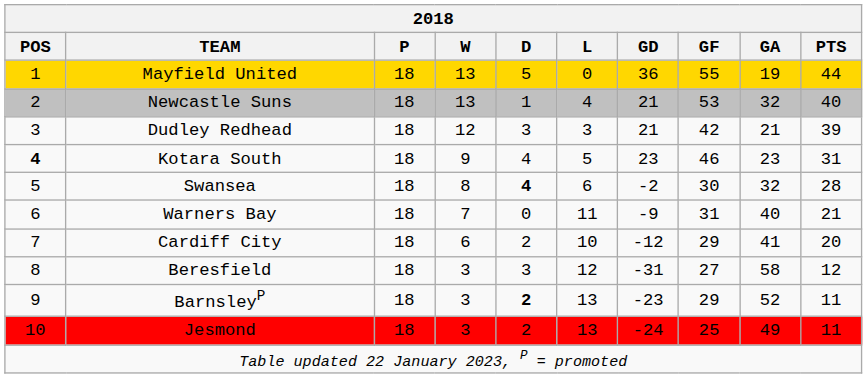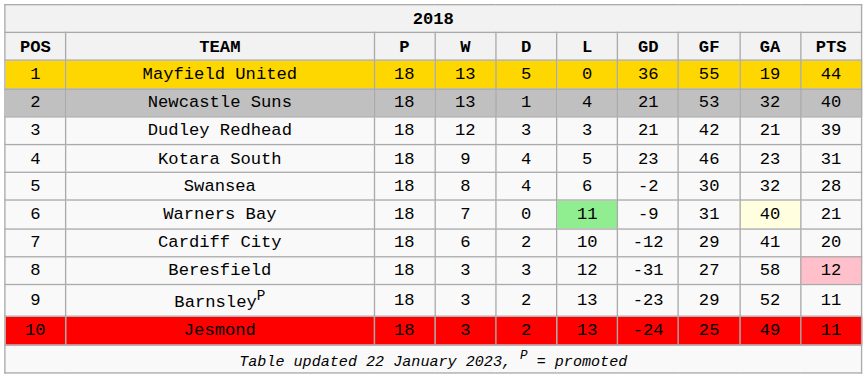(35, 158) bold -> (35, 158) normal
(526, 186) bold -> (526, 186) normal
(587, 214) no background -> (587, 214) lightgreen background
(770, 214) no background -> (770, 214) lightyellow background
(831, 270) no background -> (831, 270) pink background
(526, 301) bold -> (526, 301) normal
